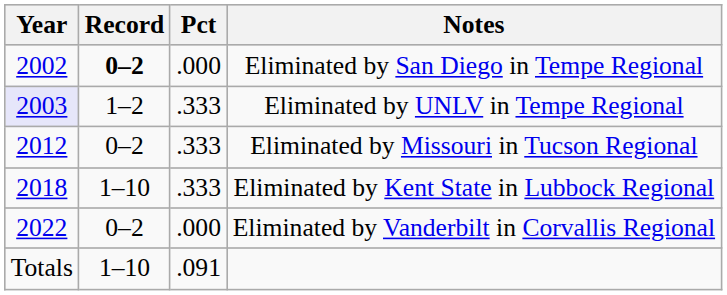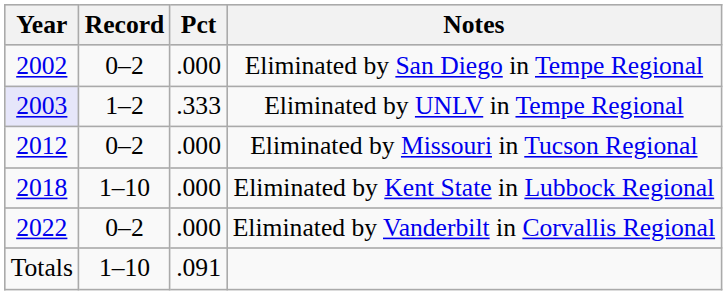(125, 65) bold -> (124, 65) normal
(199, 146) .333 -> (199, 146) .000
(199, 187) .333 -> (199, 187) .000
